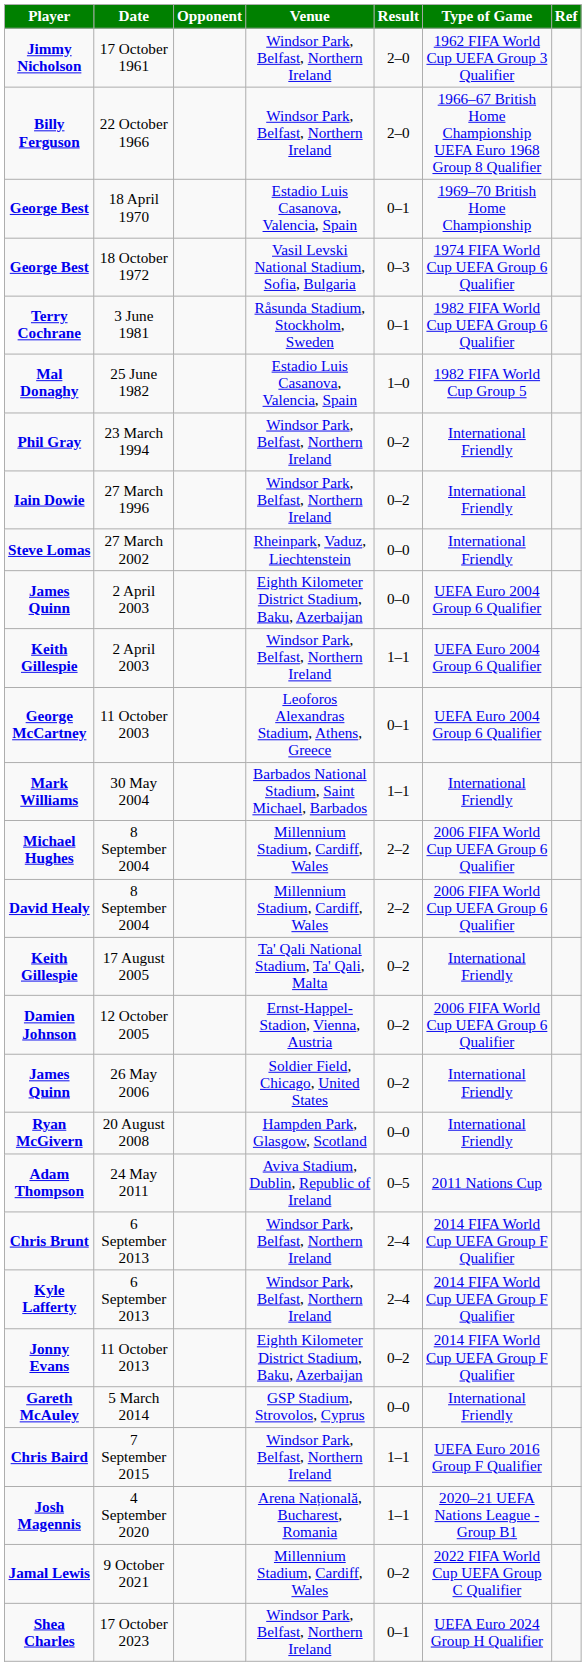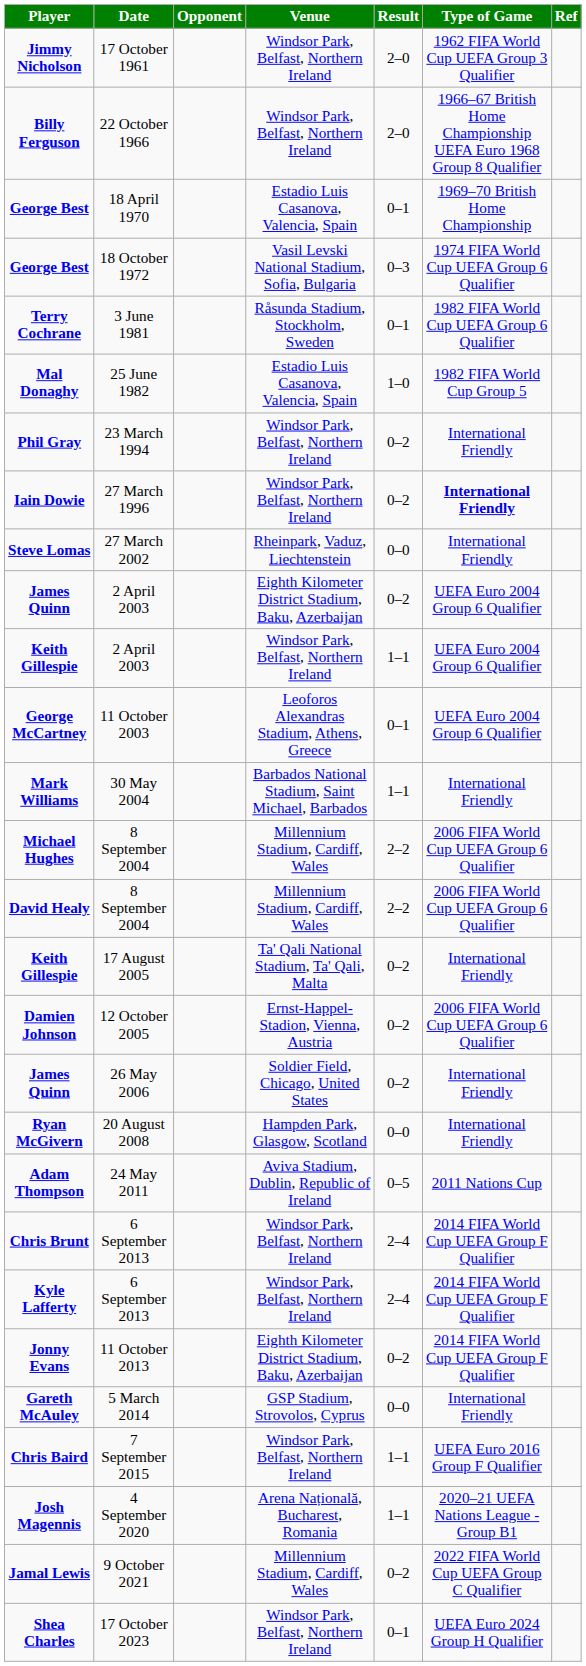(487, 500) normal -> (487, 500) bold
(398, 599) 0–0 -> (398, 599) 0–2
